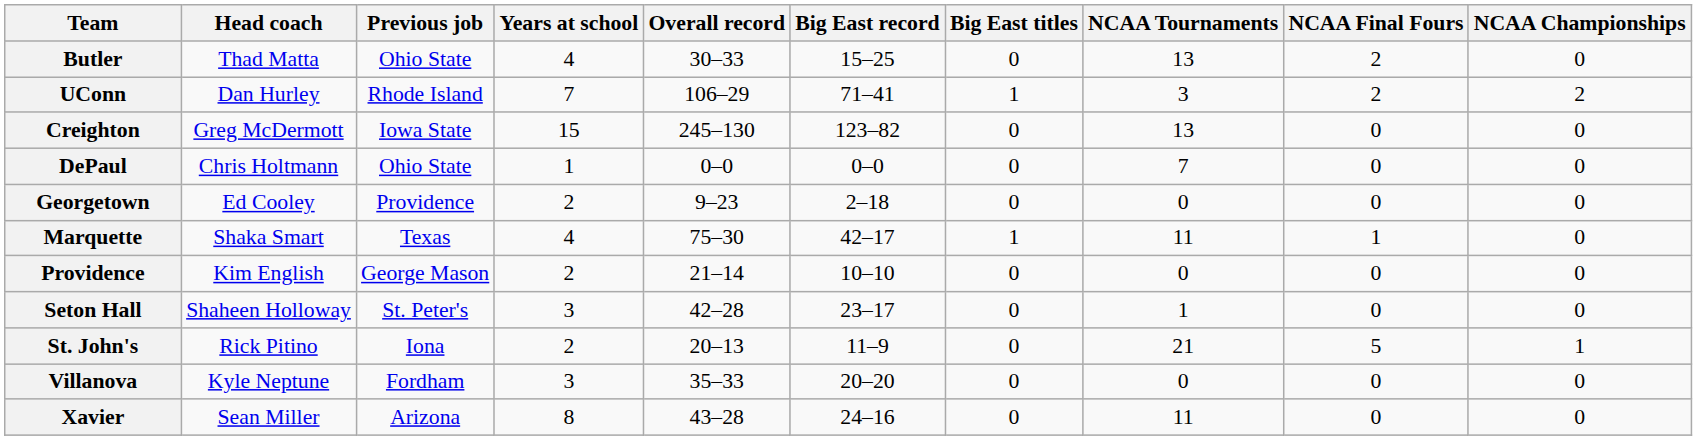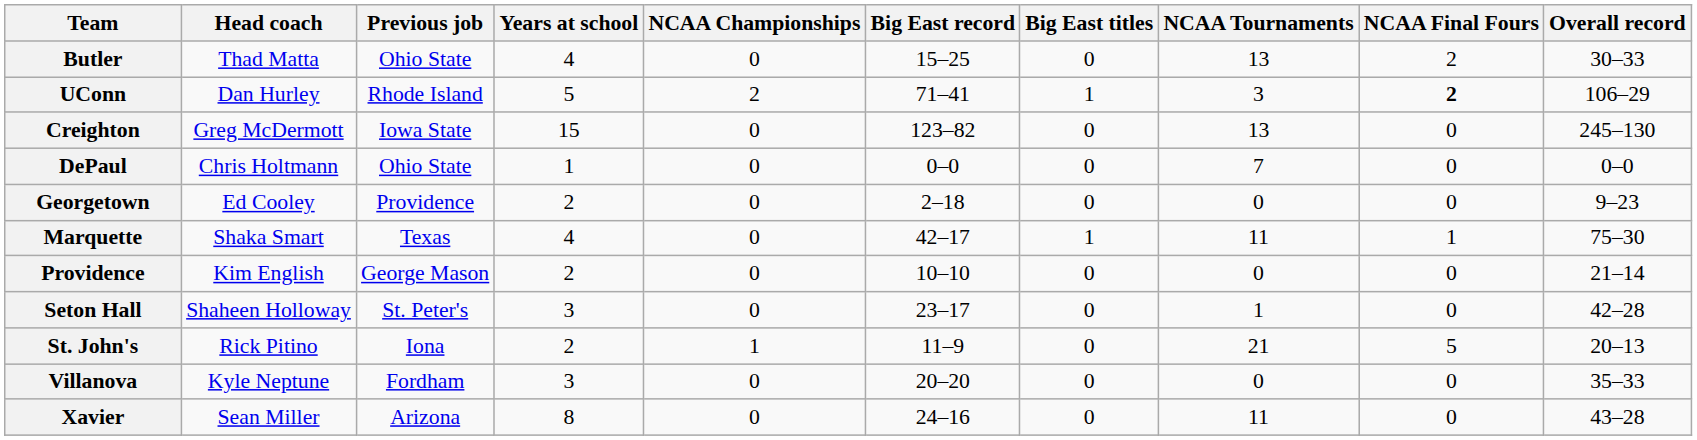columns swapped: (717, 22) <-> (1580, 22)
(569, 94) 7 -> (569, 94) 5
(1376, 94) normal -> (1451, 94) bold
